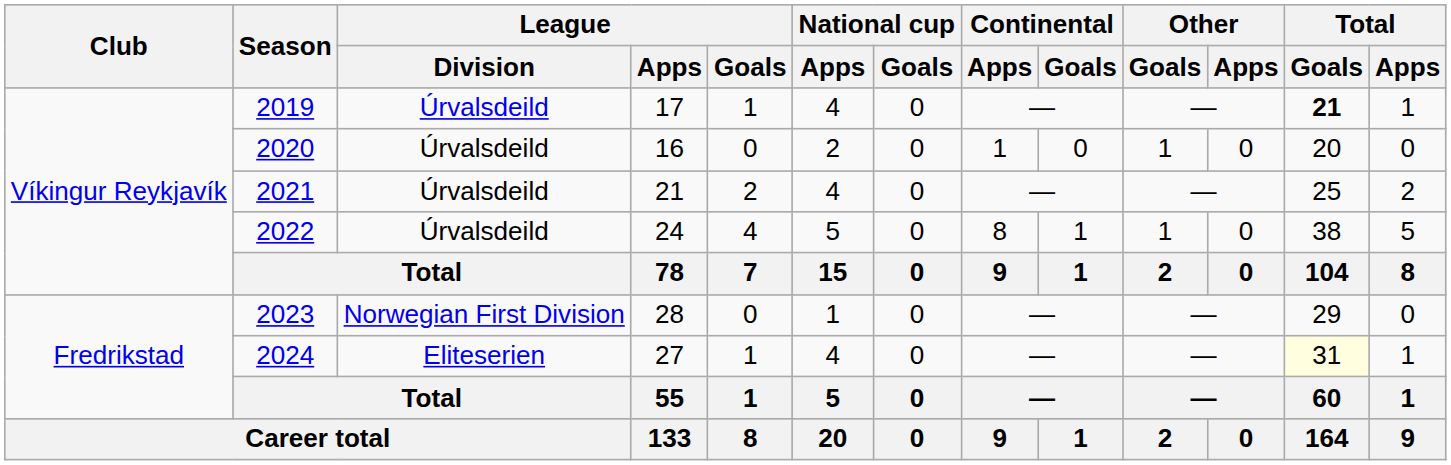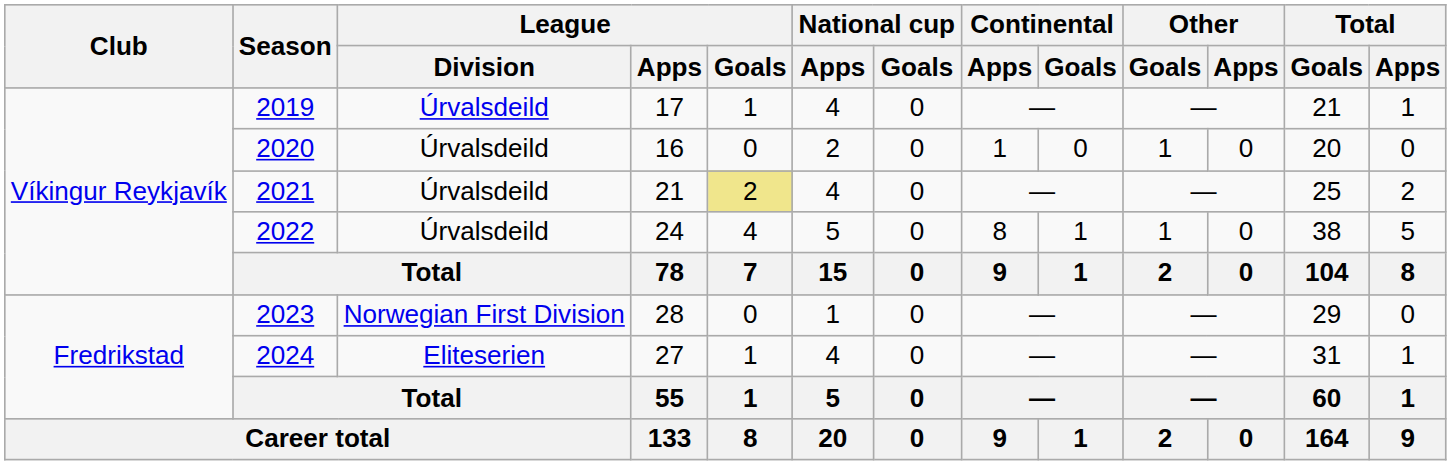(1327, 107) bold -> (1327, 107) normal
(750, 190) no background -> (750, 190) khaki background
(1327, 356) lightyellow background -> (1327, 356) no background
